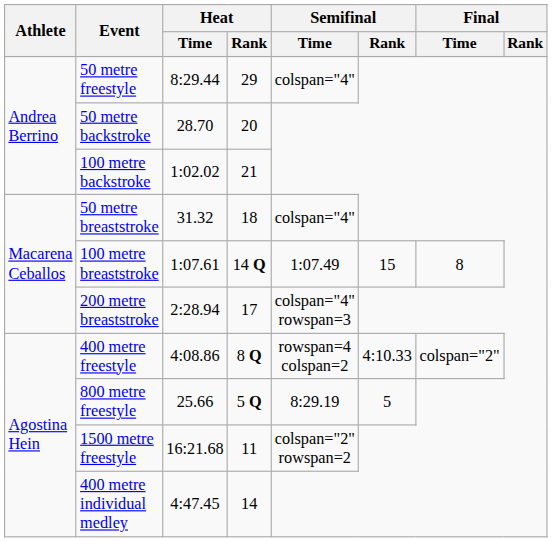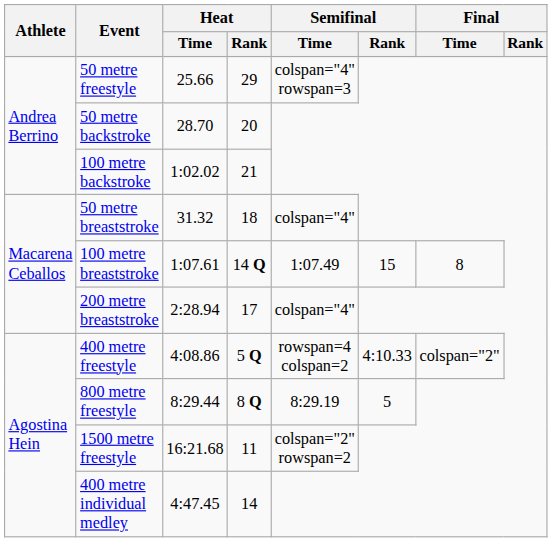(195, 80) 8:29.44 -> (195, 80) 25.66
(315, 80) colspan="4" -> (315, 80) colspan="4" rowspan=3
(315, 310) colspan="4" rowspan=3 -> (315, 310) colspan="4"
(249, 356) 8 Q -> (249, 356) 5 Q
(195, 402) 25.66 -> (195, 402) 8:29.44
(249, 402) 5 Q -> (249, 402) 8 Q
